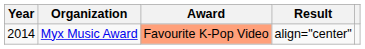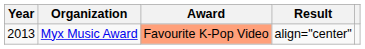(21, 34) 2014 -> (21, 34) 2013
